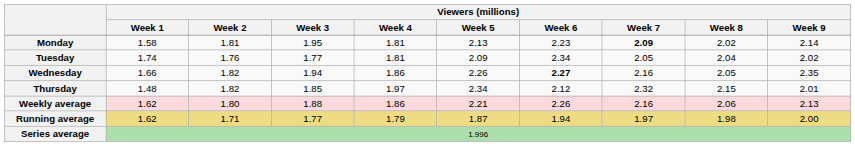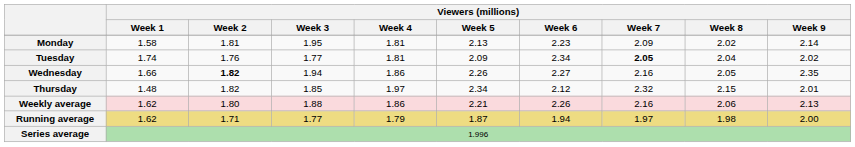(644, 43) bold -> (644, 43) normal
(644, 58) normal -> (644, 58) bold
(230, 73) normal -> (230, 73) bold
(561, 73) bold -> (561, 73) normal
